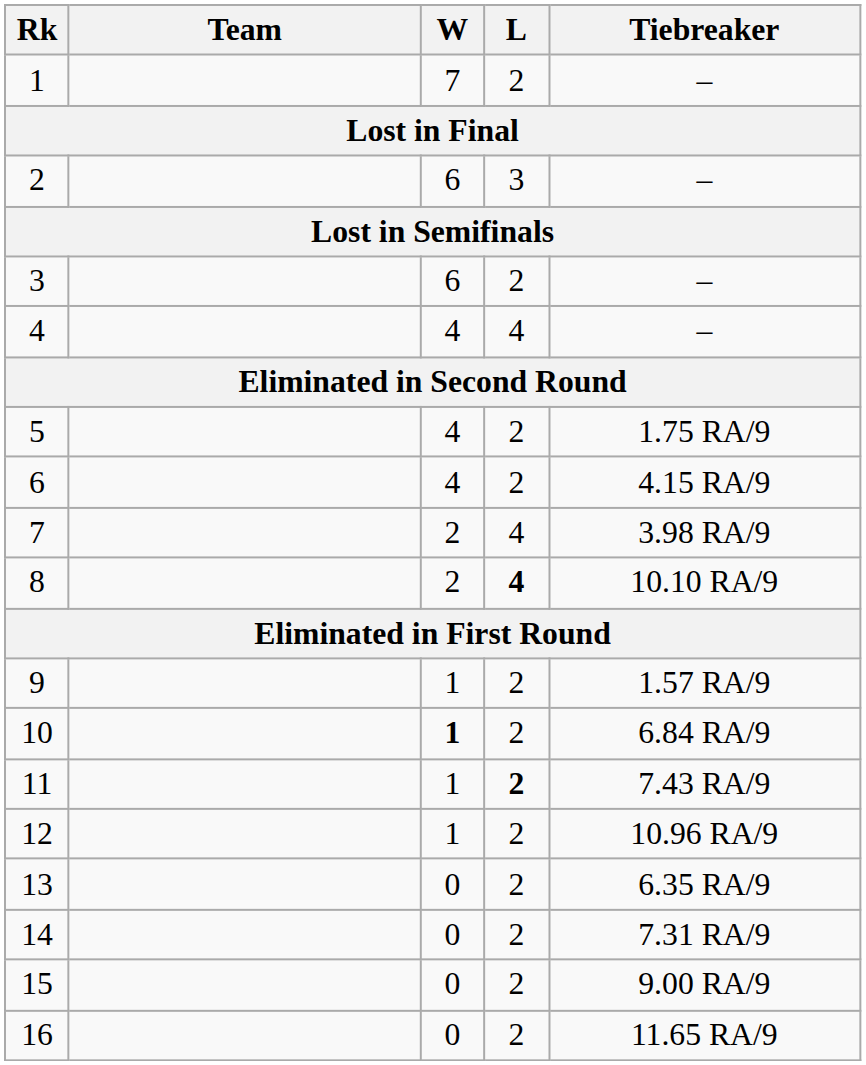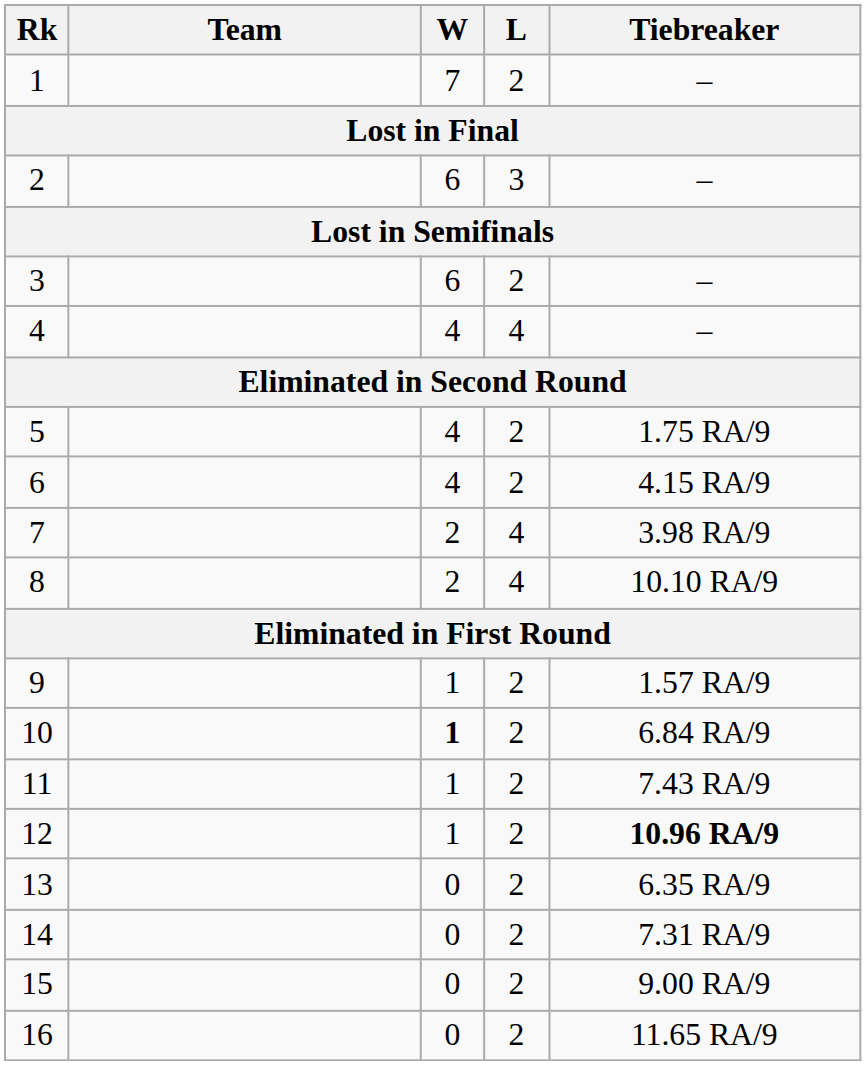(516, 582) bold -> (516, 582) normal
(516, 783) bold -> (516, 783) normal
(704, 833) normal -> (704, 833) bold
